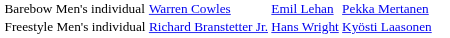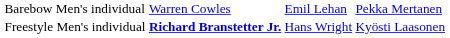(208, 27) normal -> (215, 27) bold
